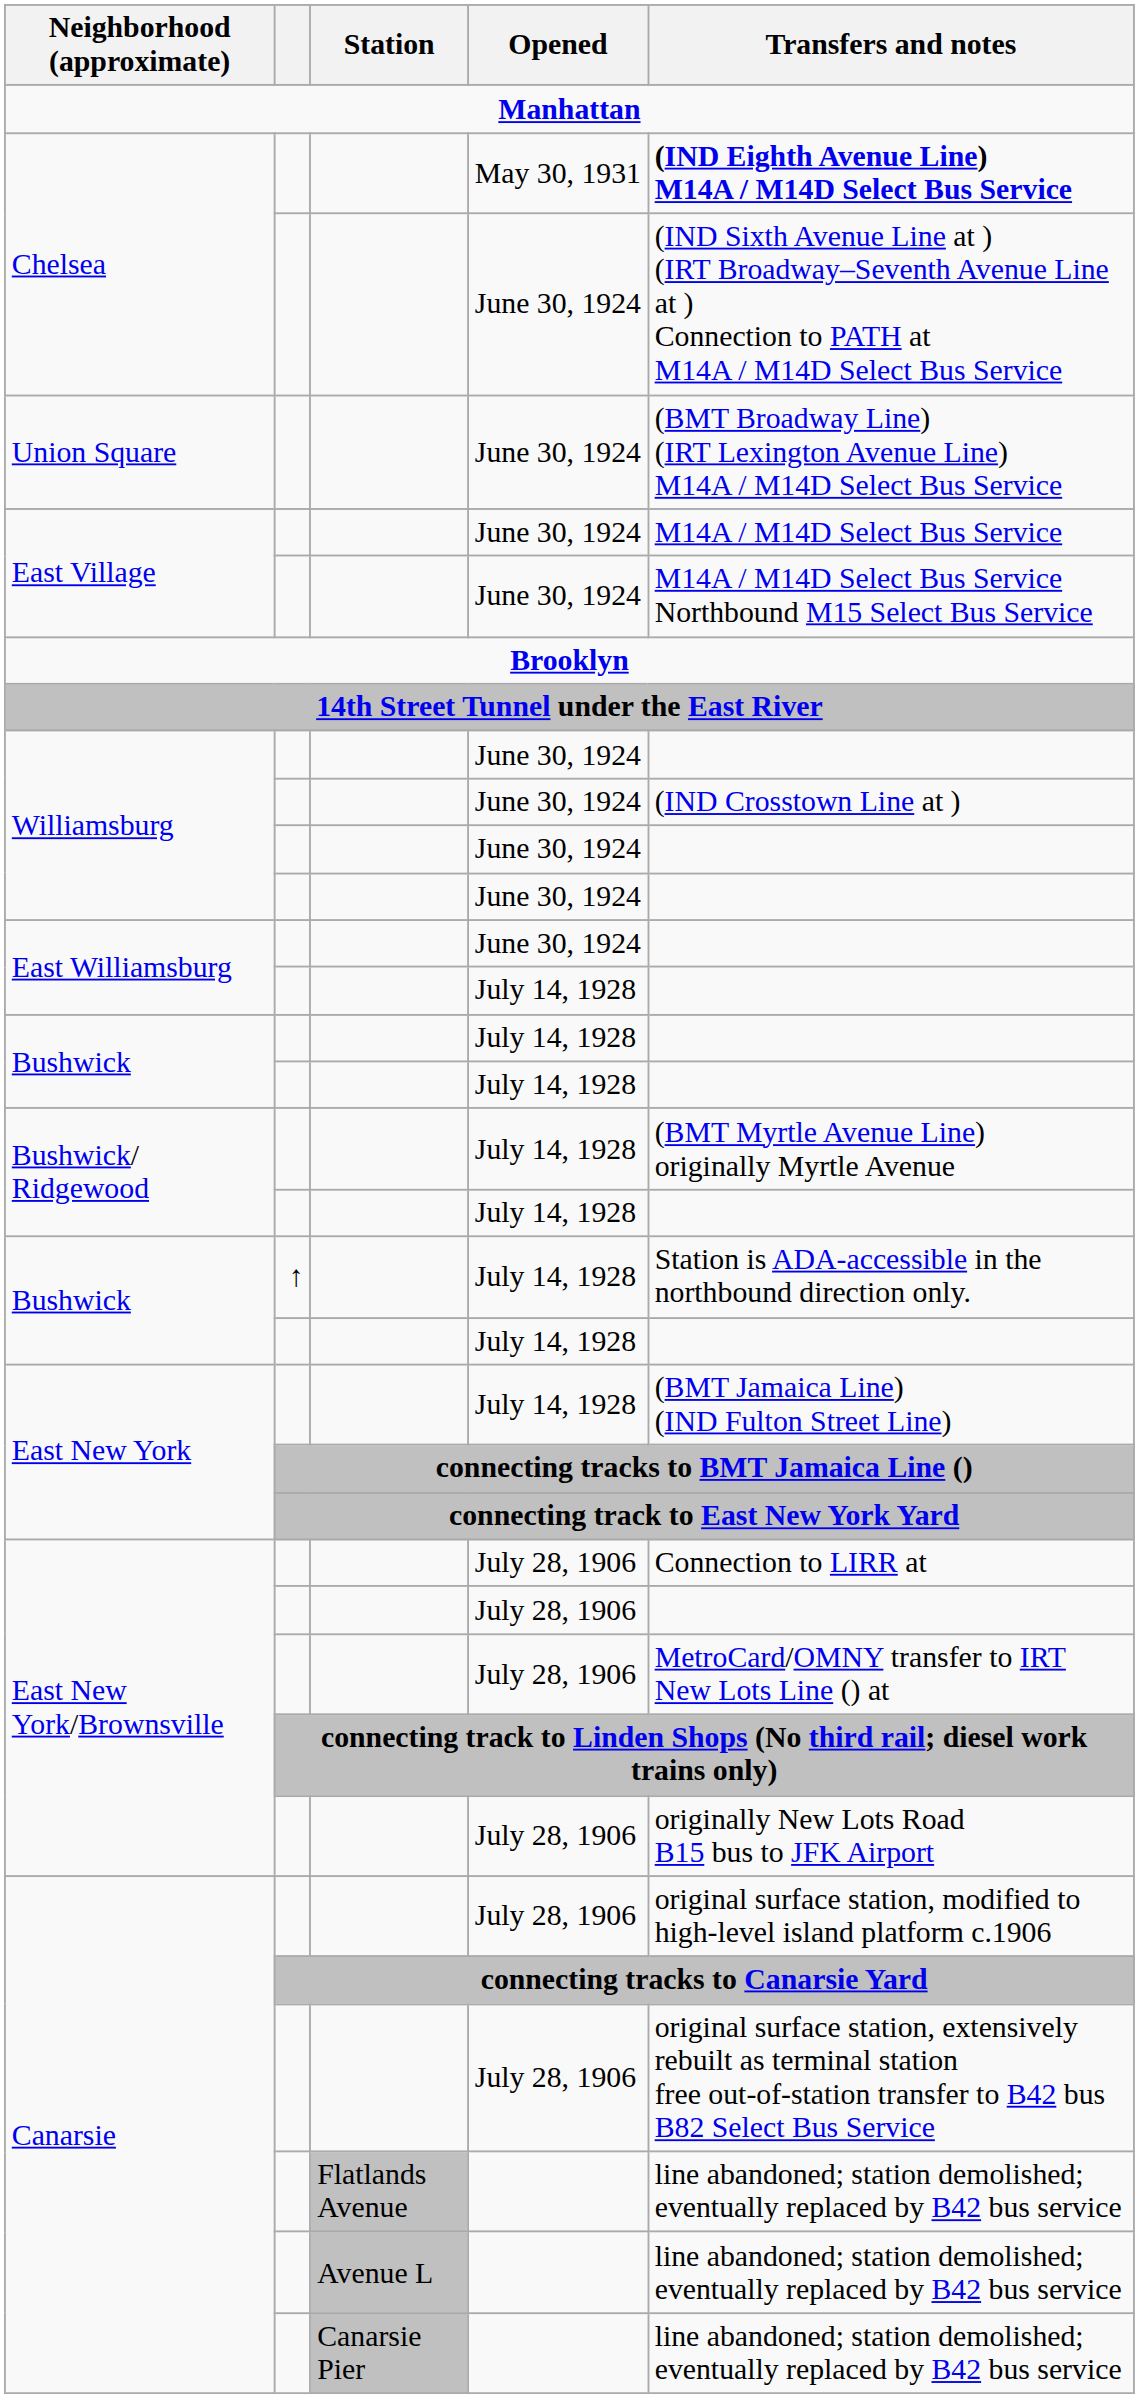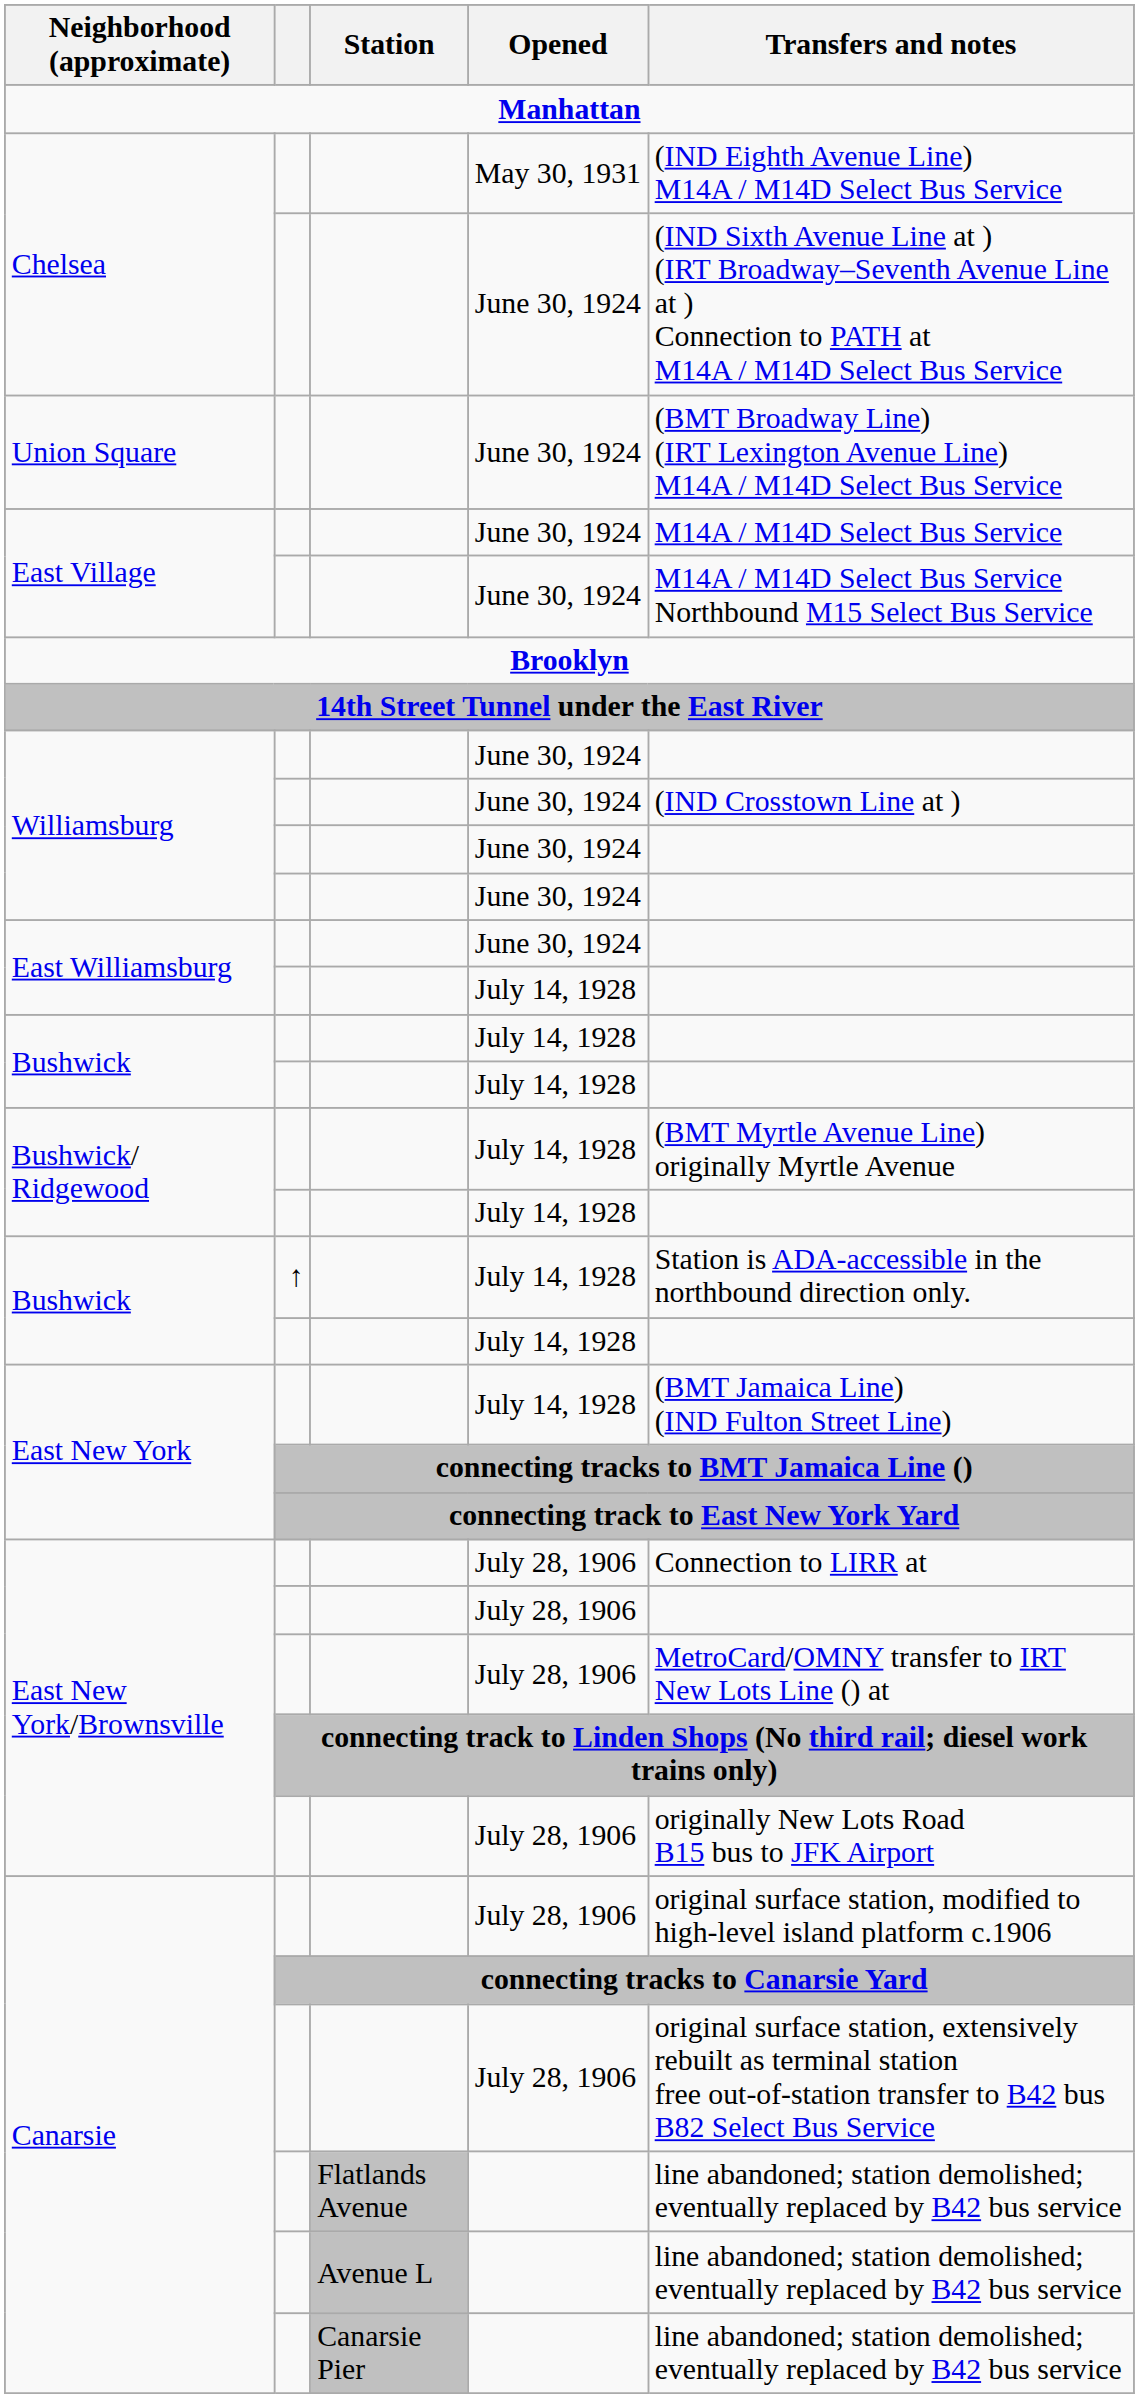(863, 172) bold -> (858, 172) normal
